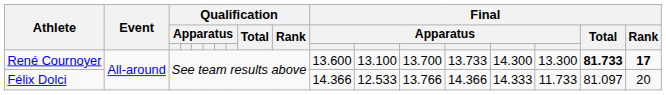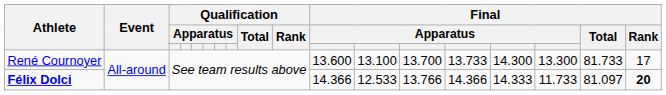(603, 60) bold -> (603, 60) normal
(643, 60) bold -> (643, 60) normal
(37, 80) normal -> (39, 80) bold
(643, 80) normal -> (643, 80) bold
